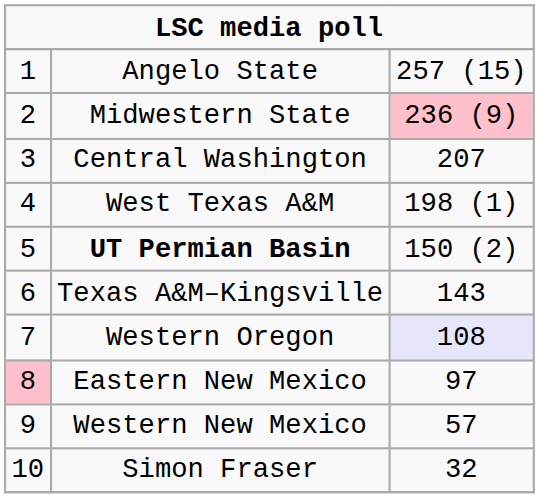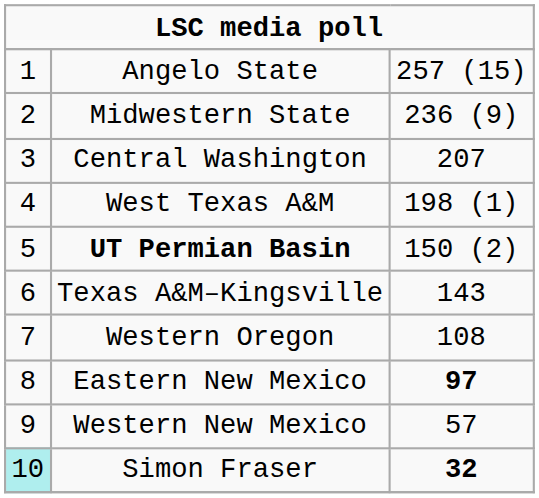(461, 116) pink background -> (461, 116) no background
(461, 337) lavender background -> (461, 337) no background
(28, 382) pink background -> (28, 382) no background
(461, 382) normal -> (461, 382) bold
(28, 470) no background -> (28, 470) paleturquoise background
(461, 470) normal -> (461, 470) bold
